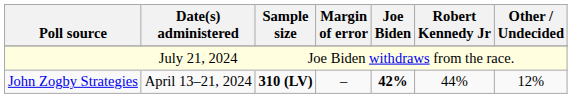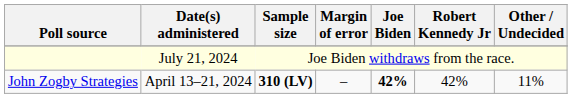(454, 82) 44% -> (454, 82) 42%
(531, 82) 12% -> (531, 82) 11%
